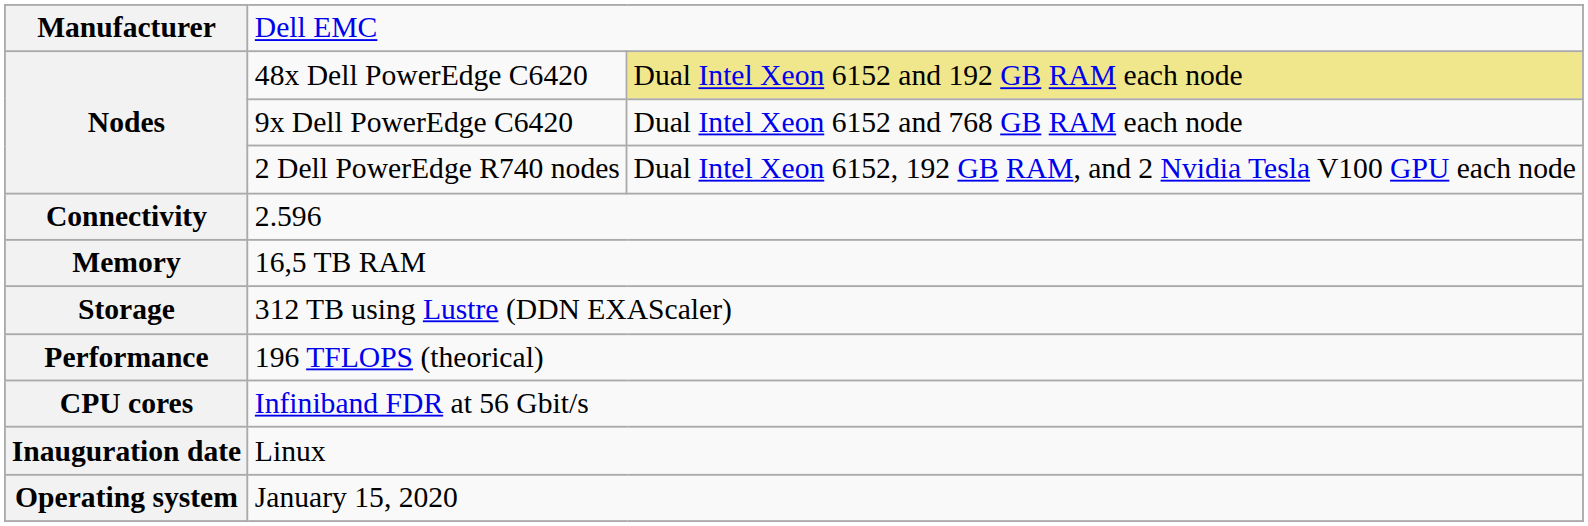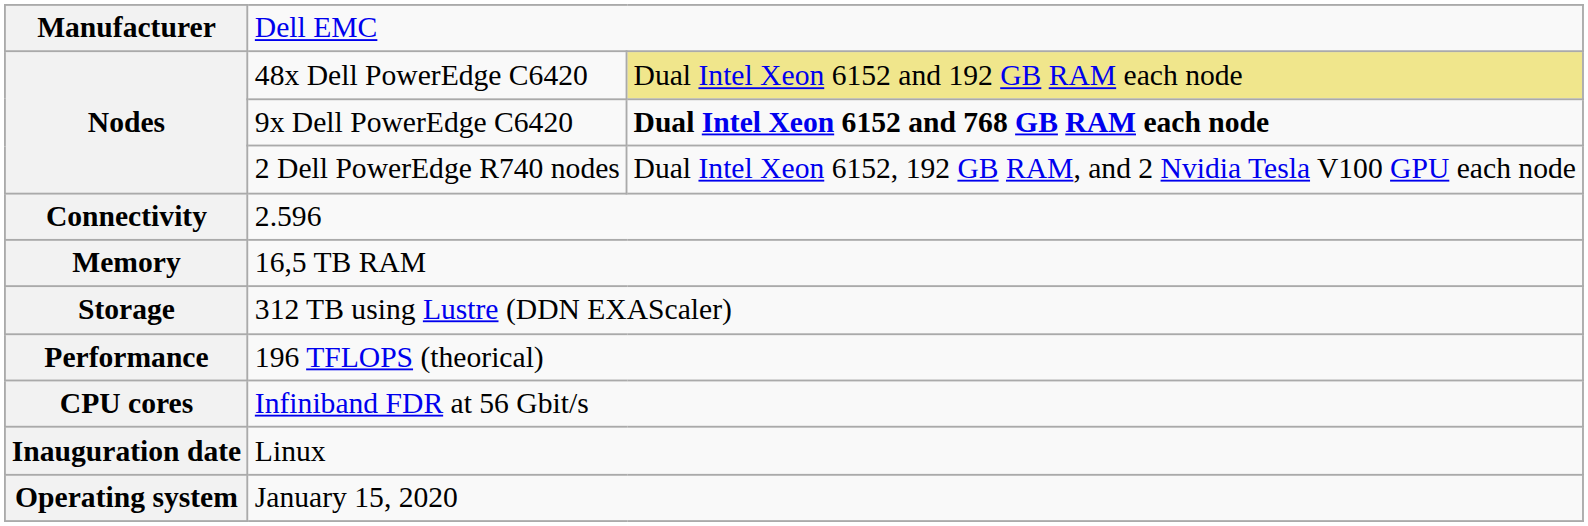(938, 121) normal -> (951, 121) bold
